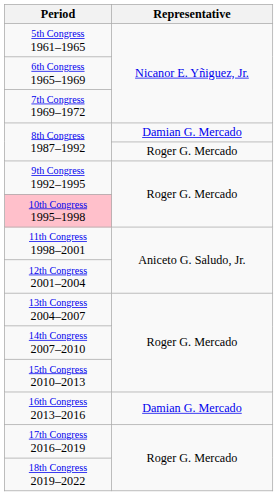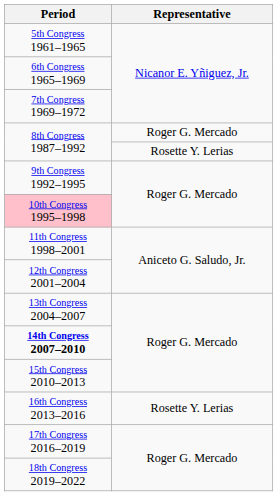(192, 132) Damian G. Mercado -> (192, 132) Roger G. Mercado
(192, 151) Roger G. Mercado -> (192, 151) Rosette Y. Lerias
(58, 343) normal -> (58, 342) bold
(192, 408) Damian G. Mercado -> (192, 408) Rosette Y. Lerias
